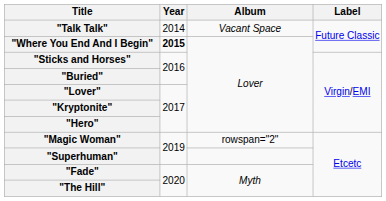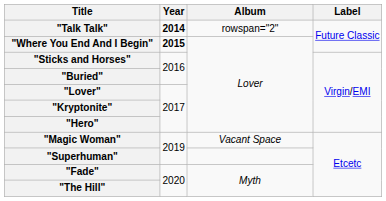(174, 28) normal -> (174, 28) bold
(250, 28) Vacant Space -> (250, 28) rowspan="2"
(250, 140) rowspan="2" -> (250, 140) Vacant Space
